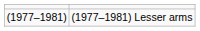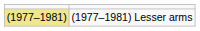(37, 17) no background -> (37, 17) khaki background
